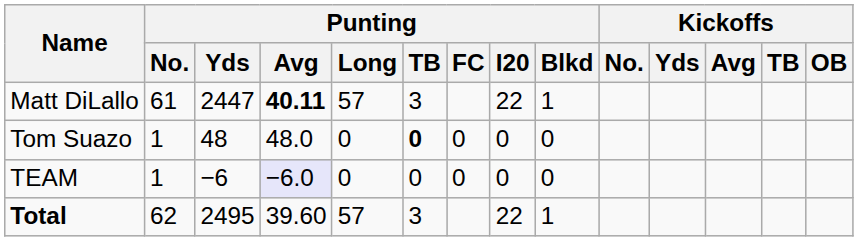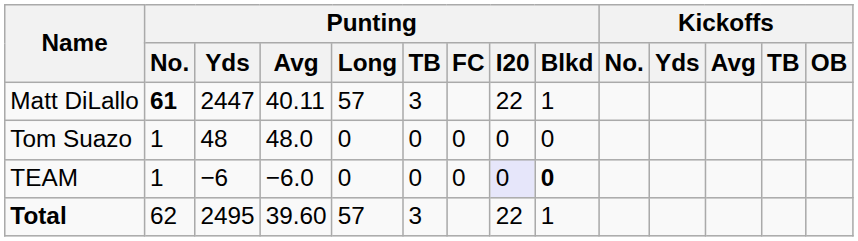(164, 100) normal -> (164, 100) bold
(295, 100) bold -> (295, 100) normal
(415, 139) bold -> (415, 139) normal
(290, 178) lavender background -> (290, 178) no background
(502, 178) no background -> (502, 178) lavender background
(547, 178) normal -> (547, 178) bold
